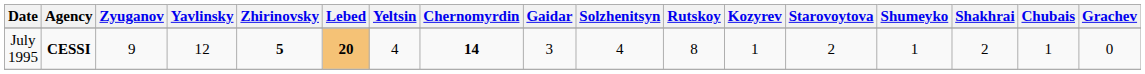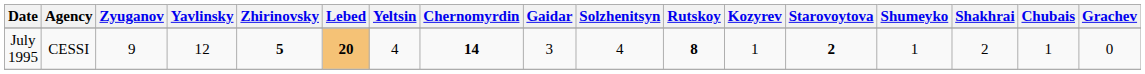(69, 48) bold -> (69, 48) normal
(694, 48) normal -> (694, 48) bold
(831, 48) normal -> (831, 48) bold
